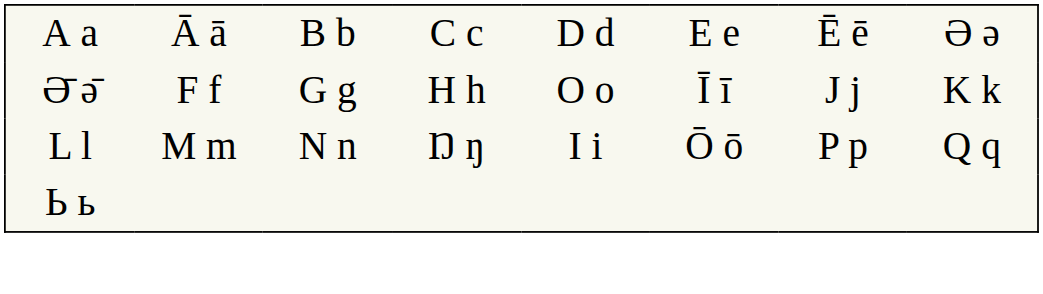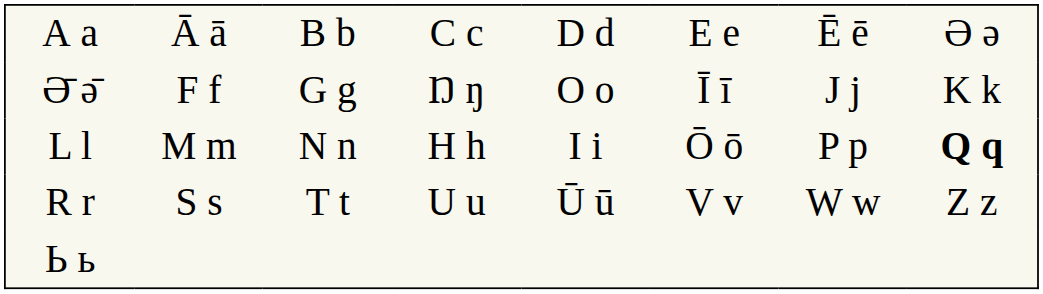(457, 89) H h -> (457, 89) Ŋ ŋ
(457, 146) Ŋ ŋ -> (457, 146) H h
(972, 146) normal -> (972, 146) bold
+ row: (70, 202)
